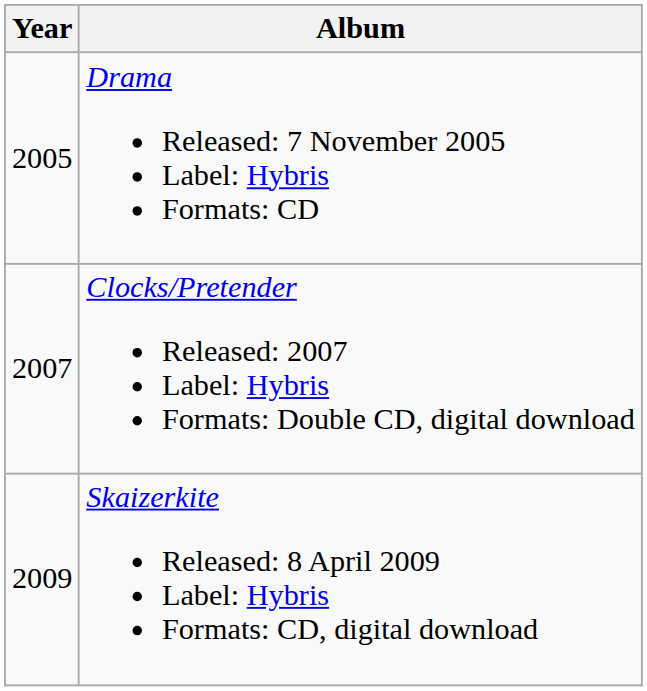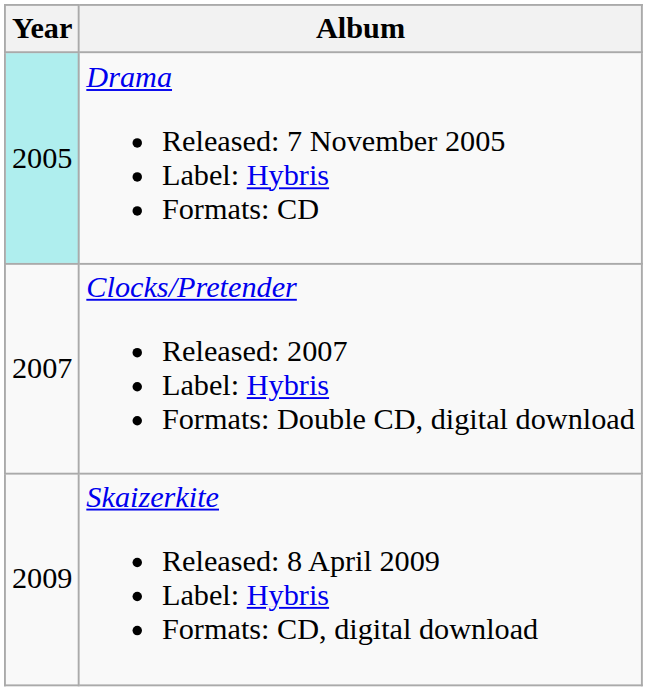(42, 157) no background -> (42, 157) paleturquoise background
